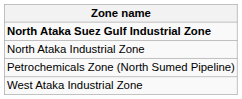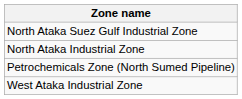(109, 31) bold -> (102, 31) normal
